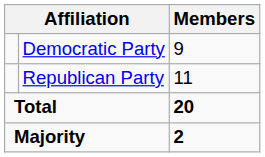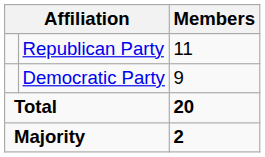rows swapped: (93, 78) <-> (94, 48)
